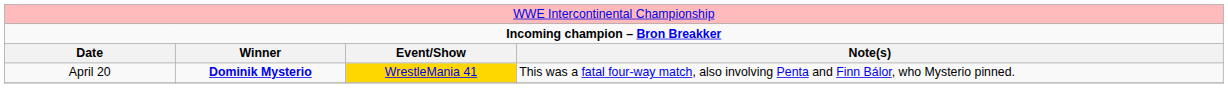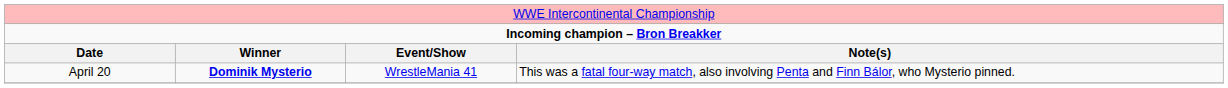(431, 72) gold background -> (431, 72) no background
